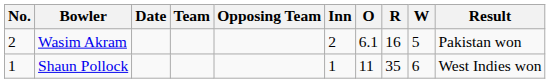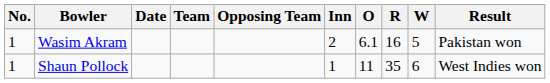(12, 41) 2 -> (12, 41) 1
